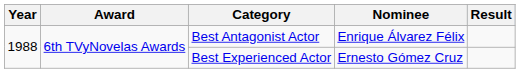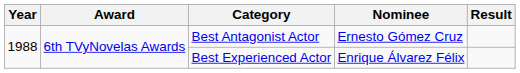(401, 36) Enrique Álvarez Félix -> (400, 36) Ernesto Gómez Cruz
(400, 57) Ernesto Gómez Cruz -> (401, 57) Enrique Álvarez Félix
